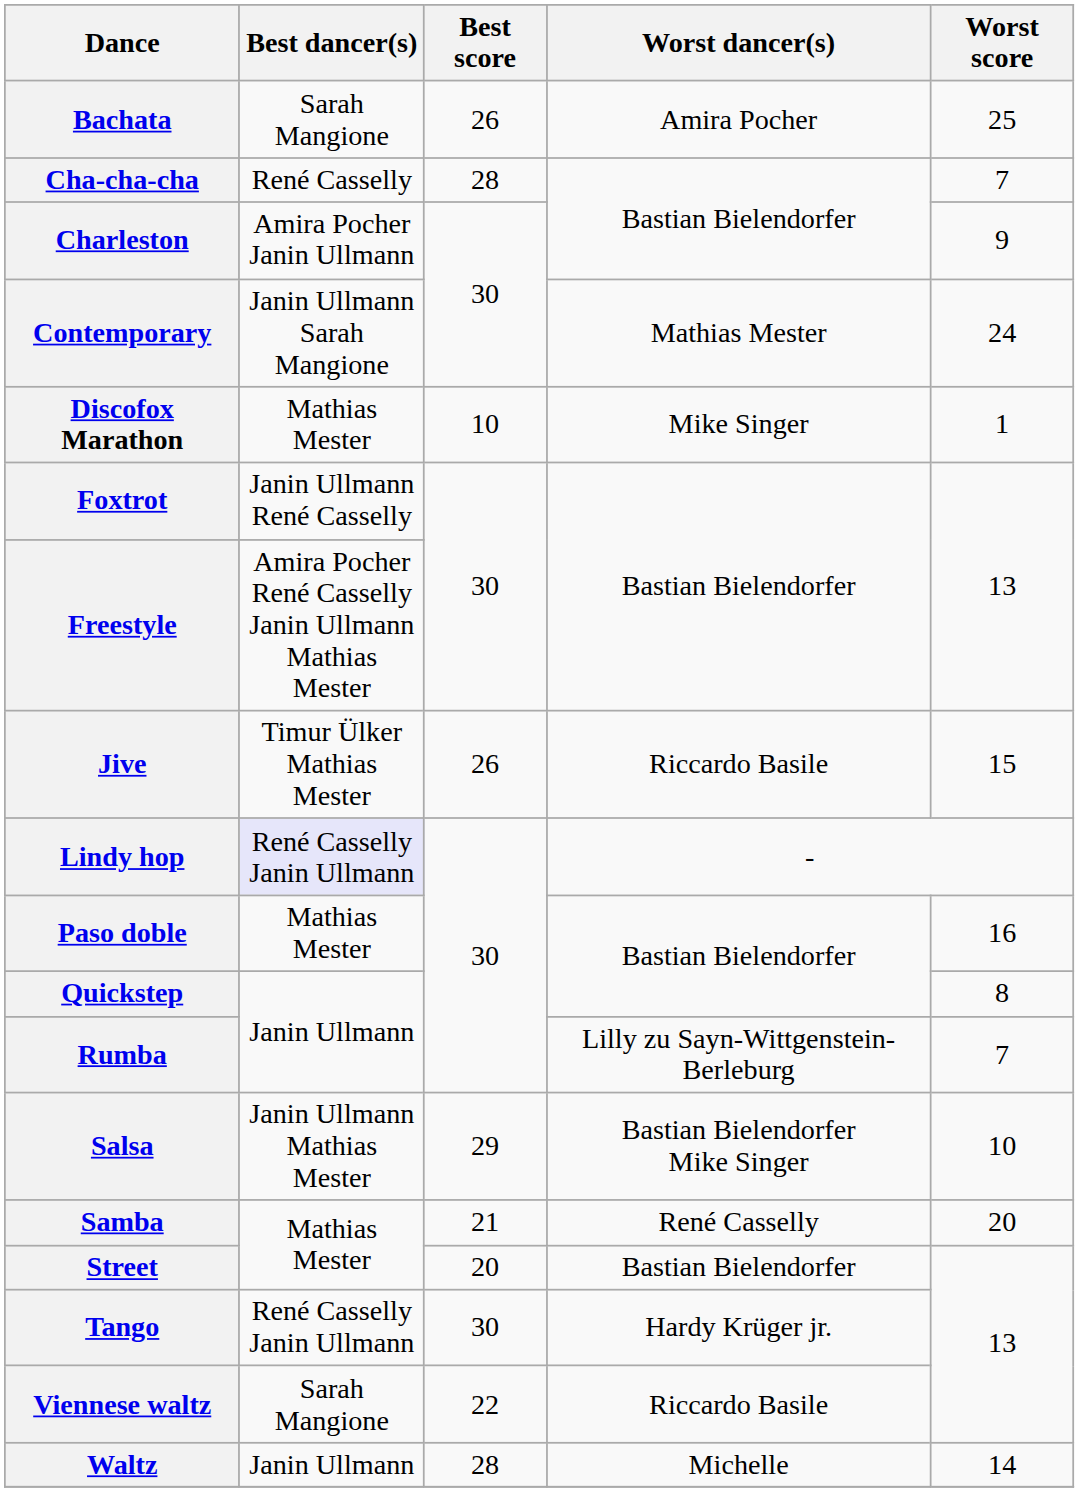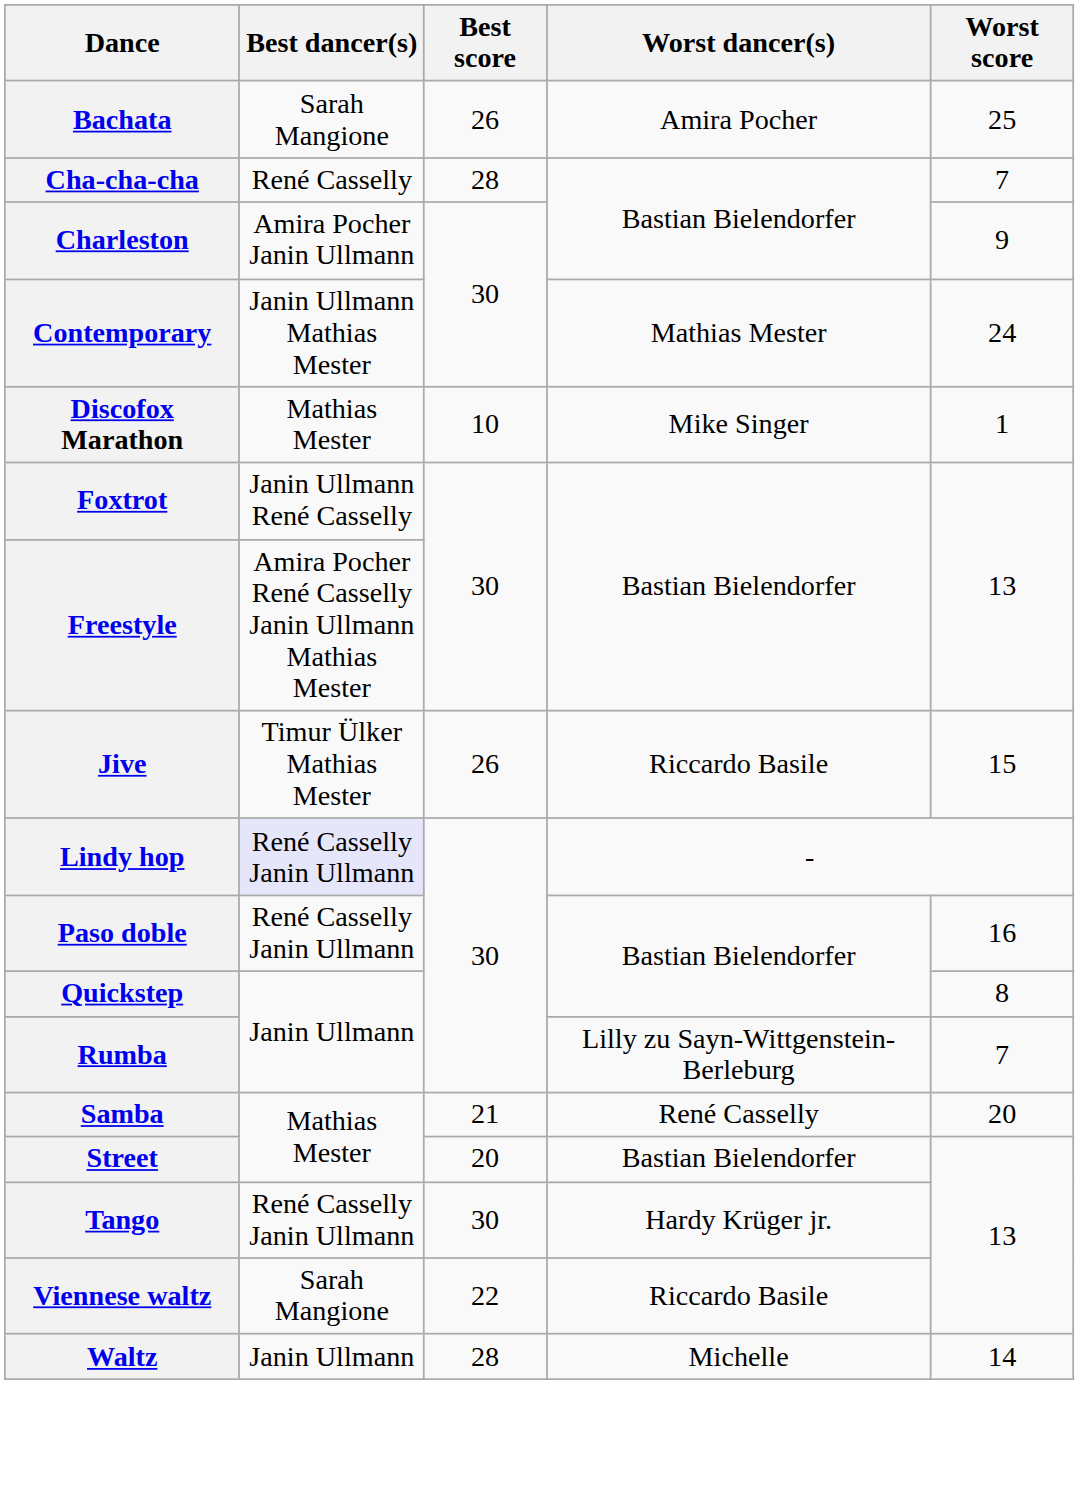(332, 332) Janin Ullmann Sarah Mangione -> (332, 332) Janin Ullmann Mathias Mester
(332, 932) Mathias Mester -> (332, 932) René Casselly Janin Ullmann
- row: (122, 1145)
